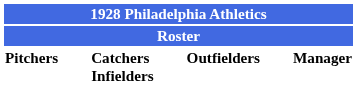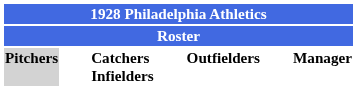(32, 58) no background -> (32, 58) lightgrey background
